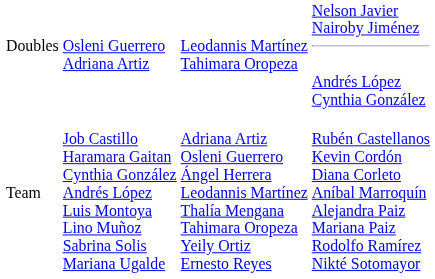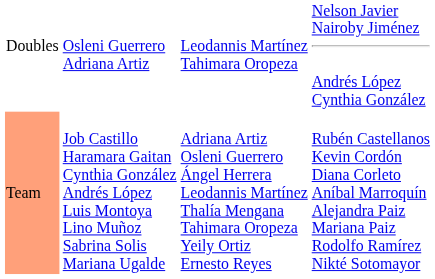(23, 192) no background -> (23, 192) lightsalmon background
